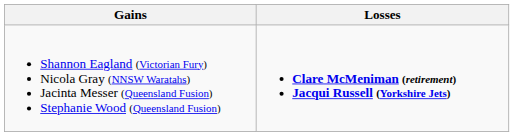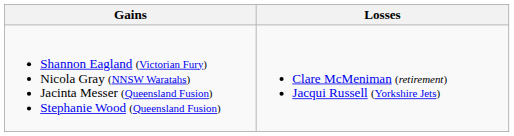(382, 86) bold -> (382, 86) normal
